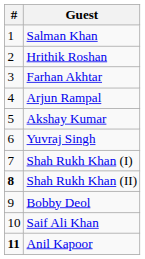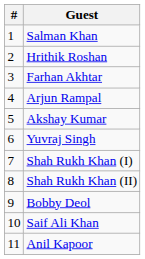(11, 181) bold -> (11, 181) normal
(14, 243) bold -> (14, 243) normal
